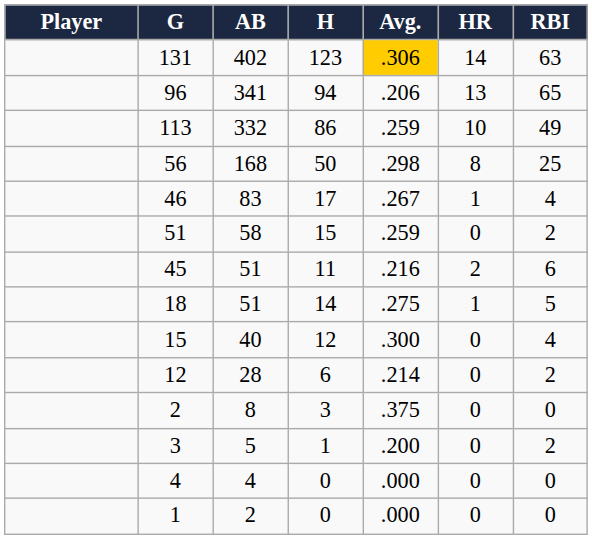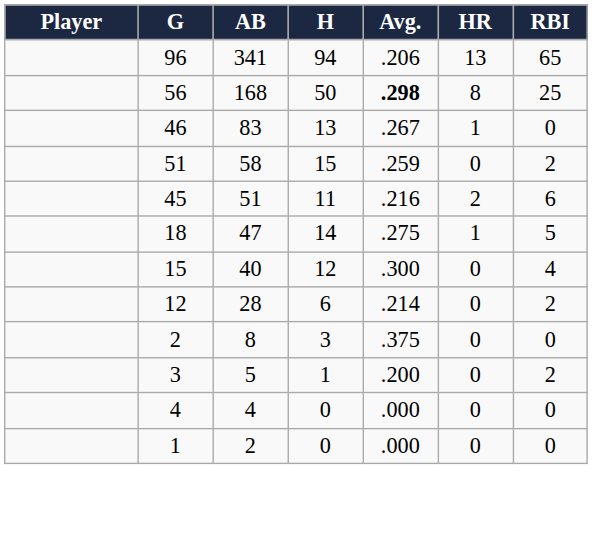- row: (175, 57)
- row: (175, 127)
(400, 163) normal -> (400, 92) bold
(325, 198) 17 -> (325, 127) 13
(550, 198) 4 -> (550, 127) 0
(250, 304) 51 -> (250, 233) 47
